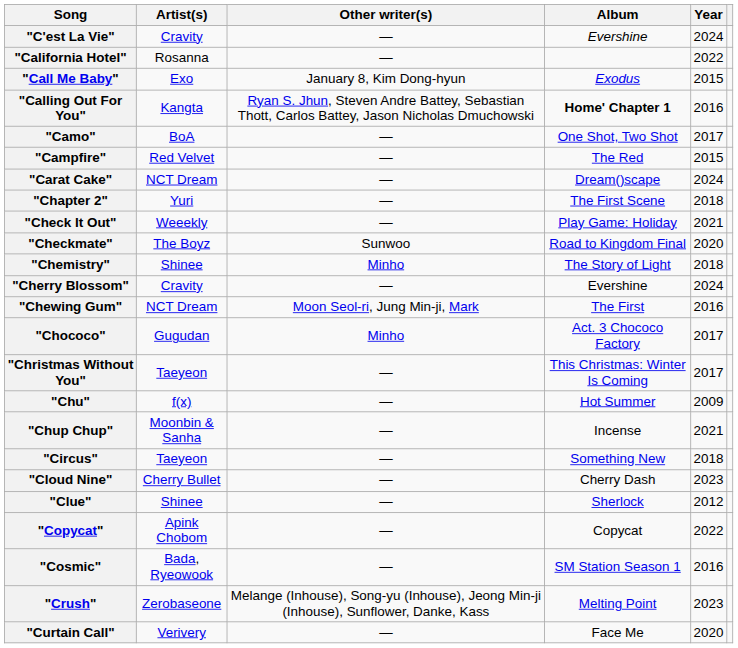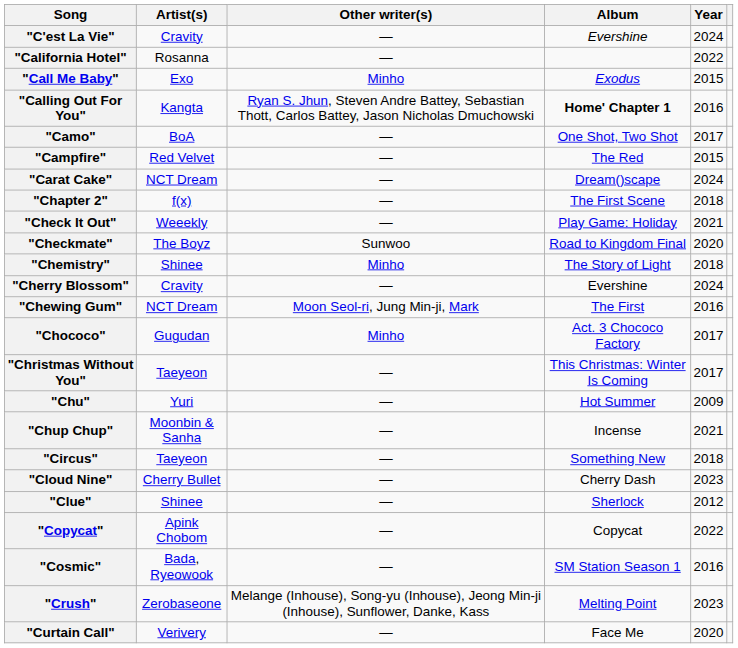(386, 79) January 8, Kim Dong-hyun -> (386, 79) Minho
(182, 200) Yuri -> (182, 200) f(x)
(182, 401) f(x) -> (182, 401) Yuri
